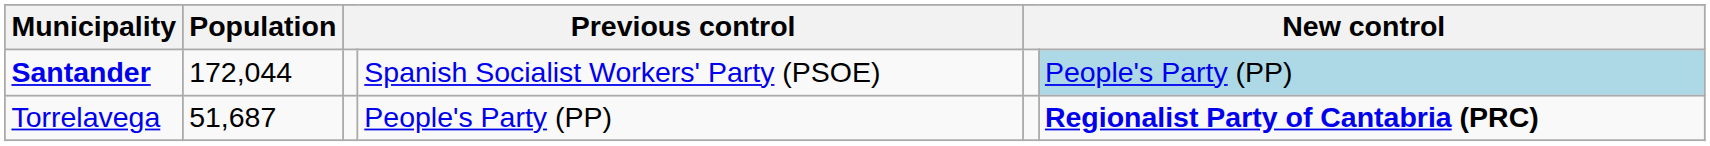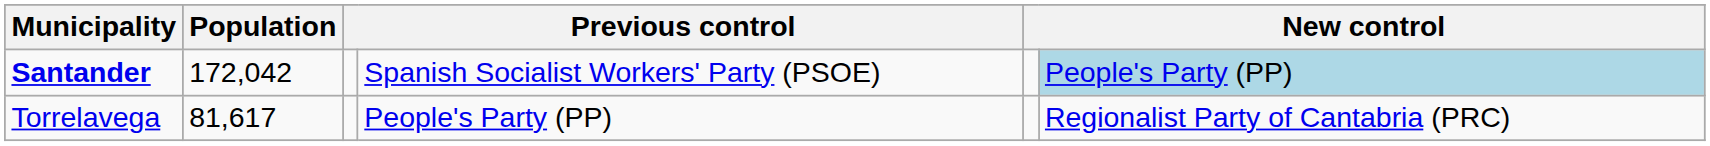(241, 72) 172,044 -> (241, 72) 172,042
(233, 117) 51,687 -> (233, 117) 81,617
(1292, 117) bold -> (1278, 117) normal
